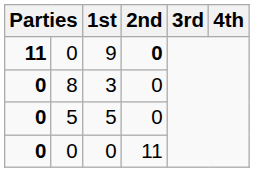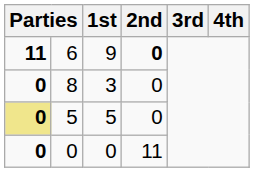(72, 53) 0 -> (72, 53) 6
(41, 118) no background -> (41, 118) khaki background
